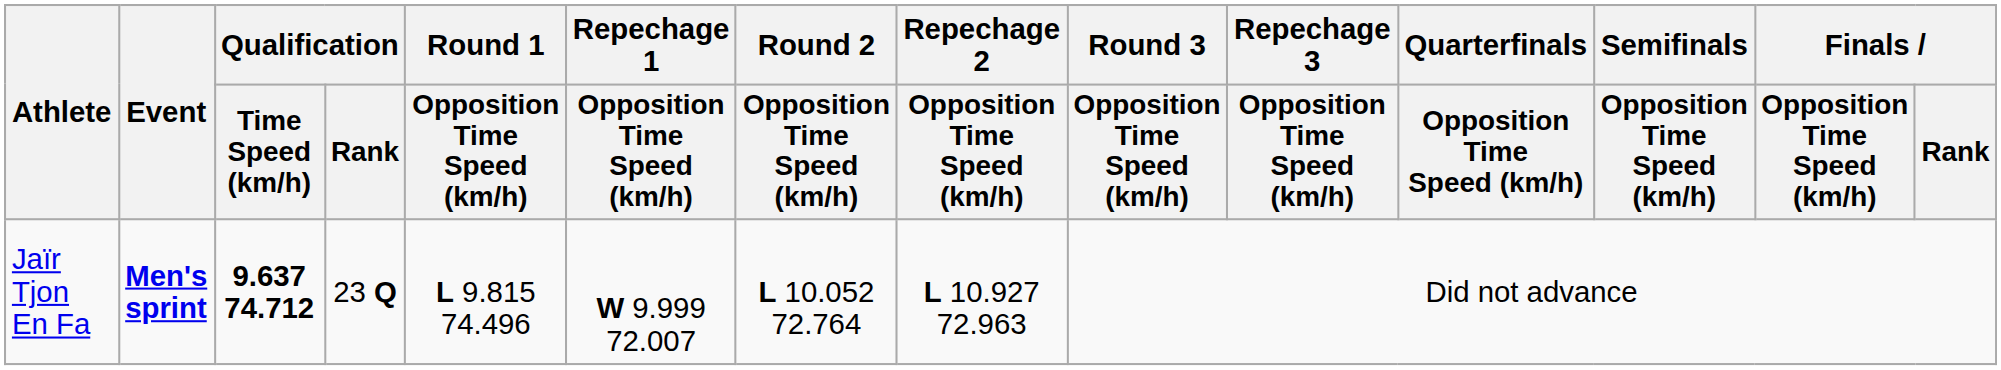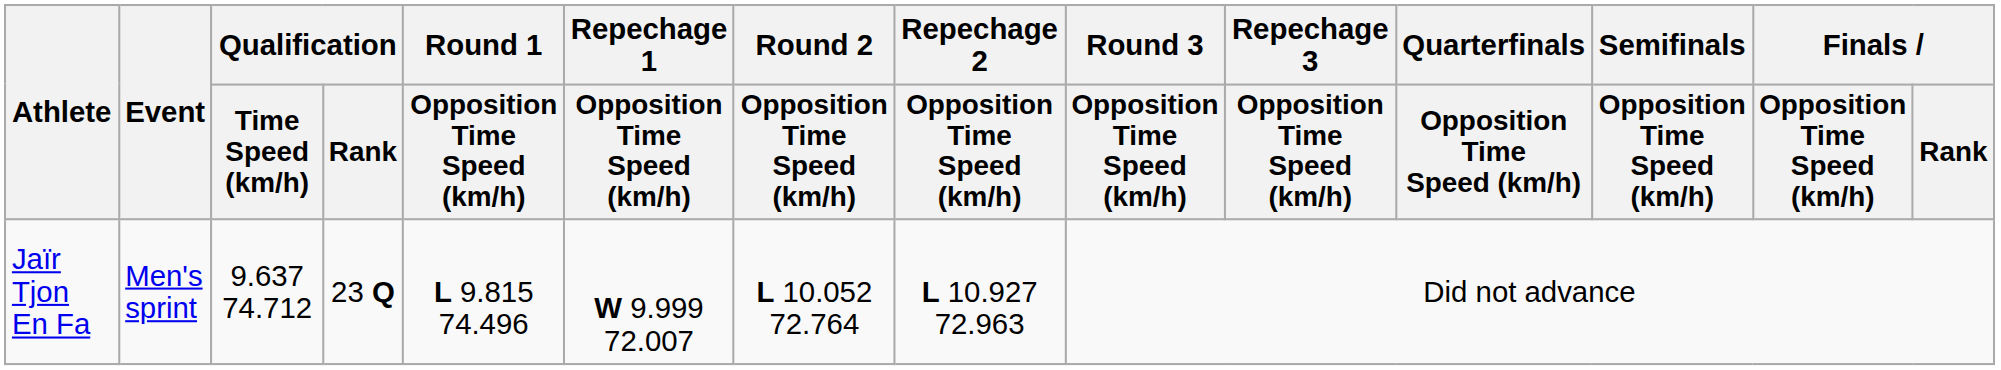(166, 292) bold -> (164, 292) normal
(269, 292) bold -> (267, 292) normal
